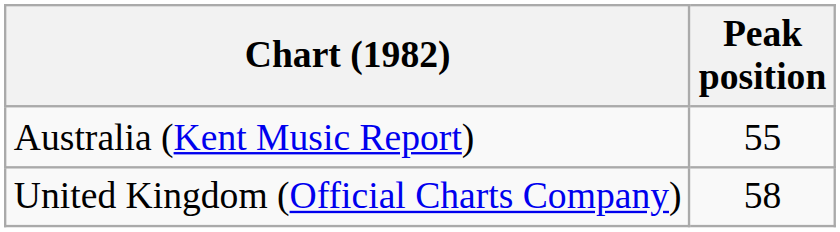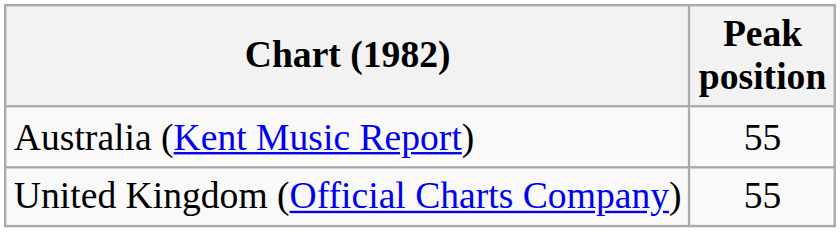(763, 195) 58 -> (763, 195) 55
